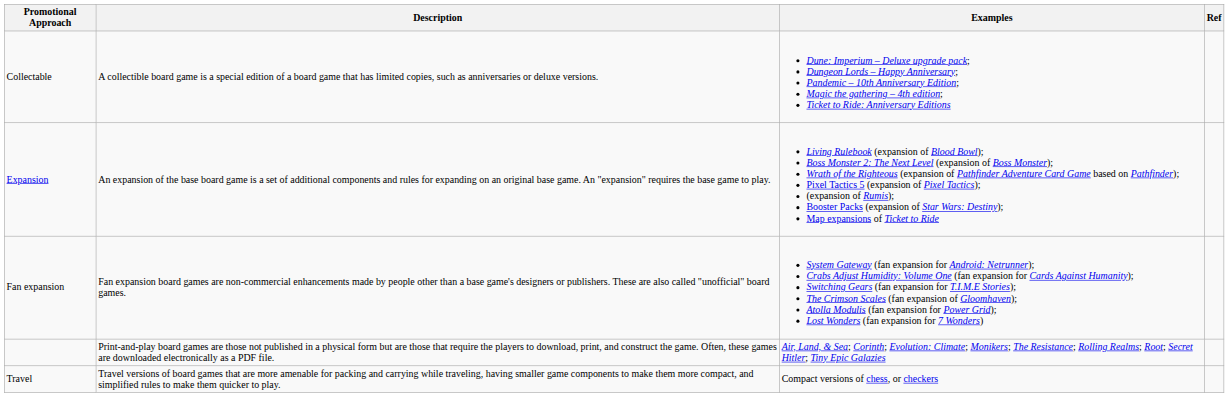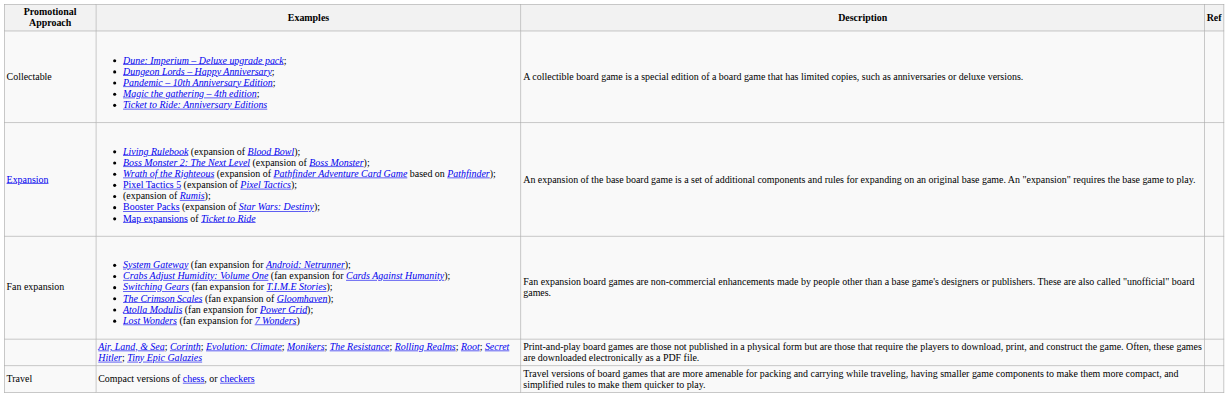columns swapped: (438, 17) <-> (992, 17)
